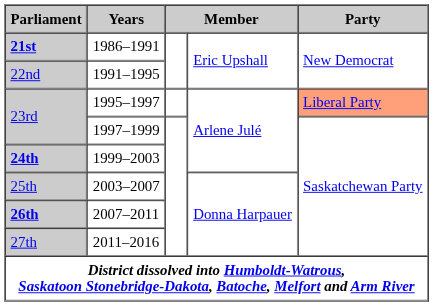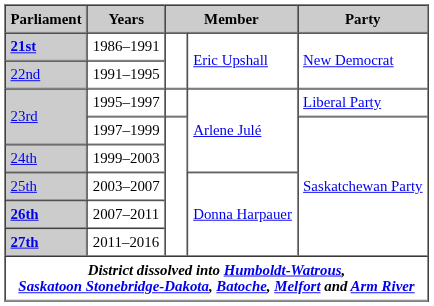(342, 102) lightsalmon background -> (342, 102) no background
(25, 158) bold -> (24, 158) normal
(24, 242) normal -> (25, 242) bold
